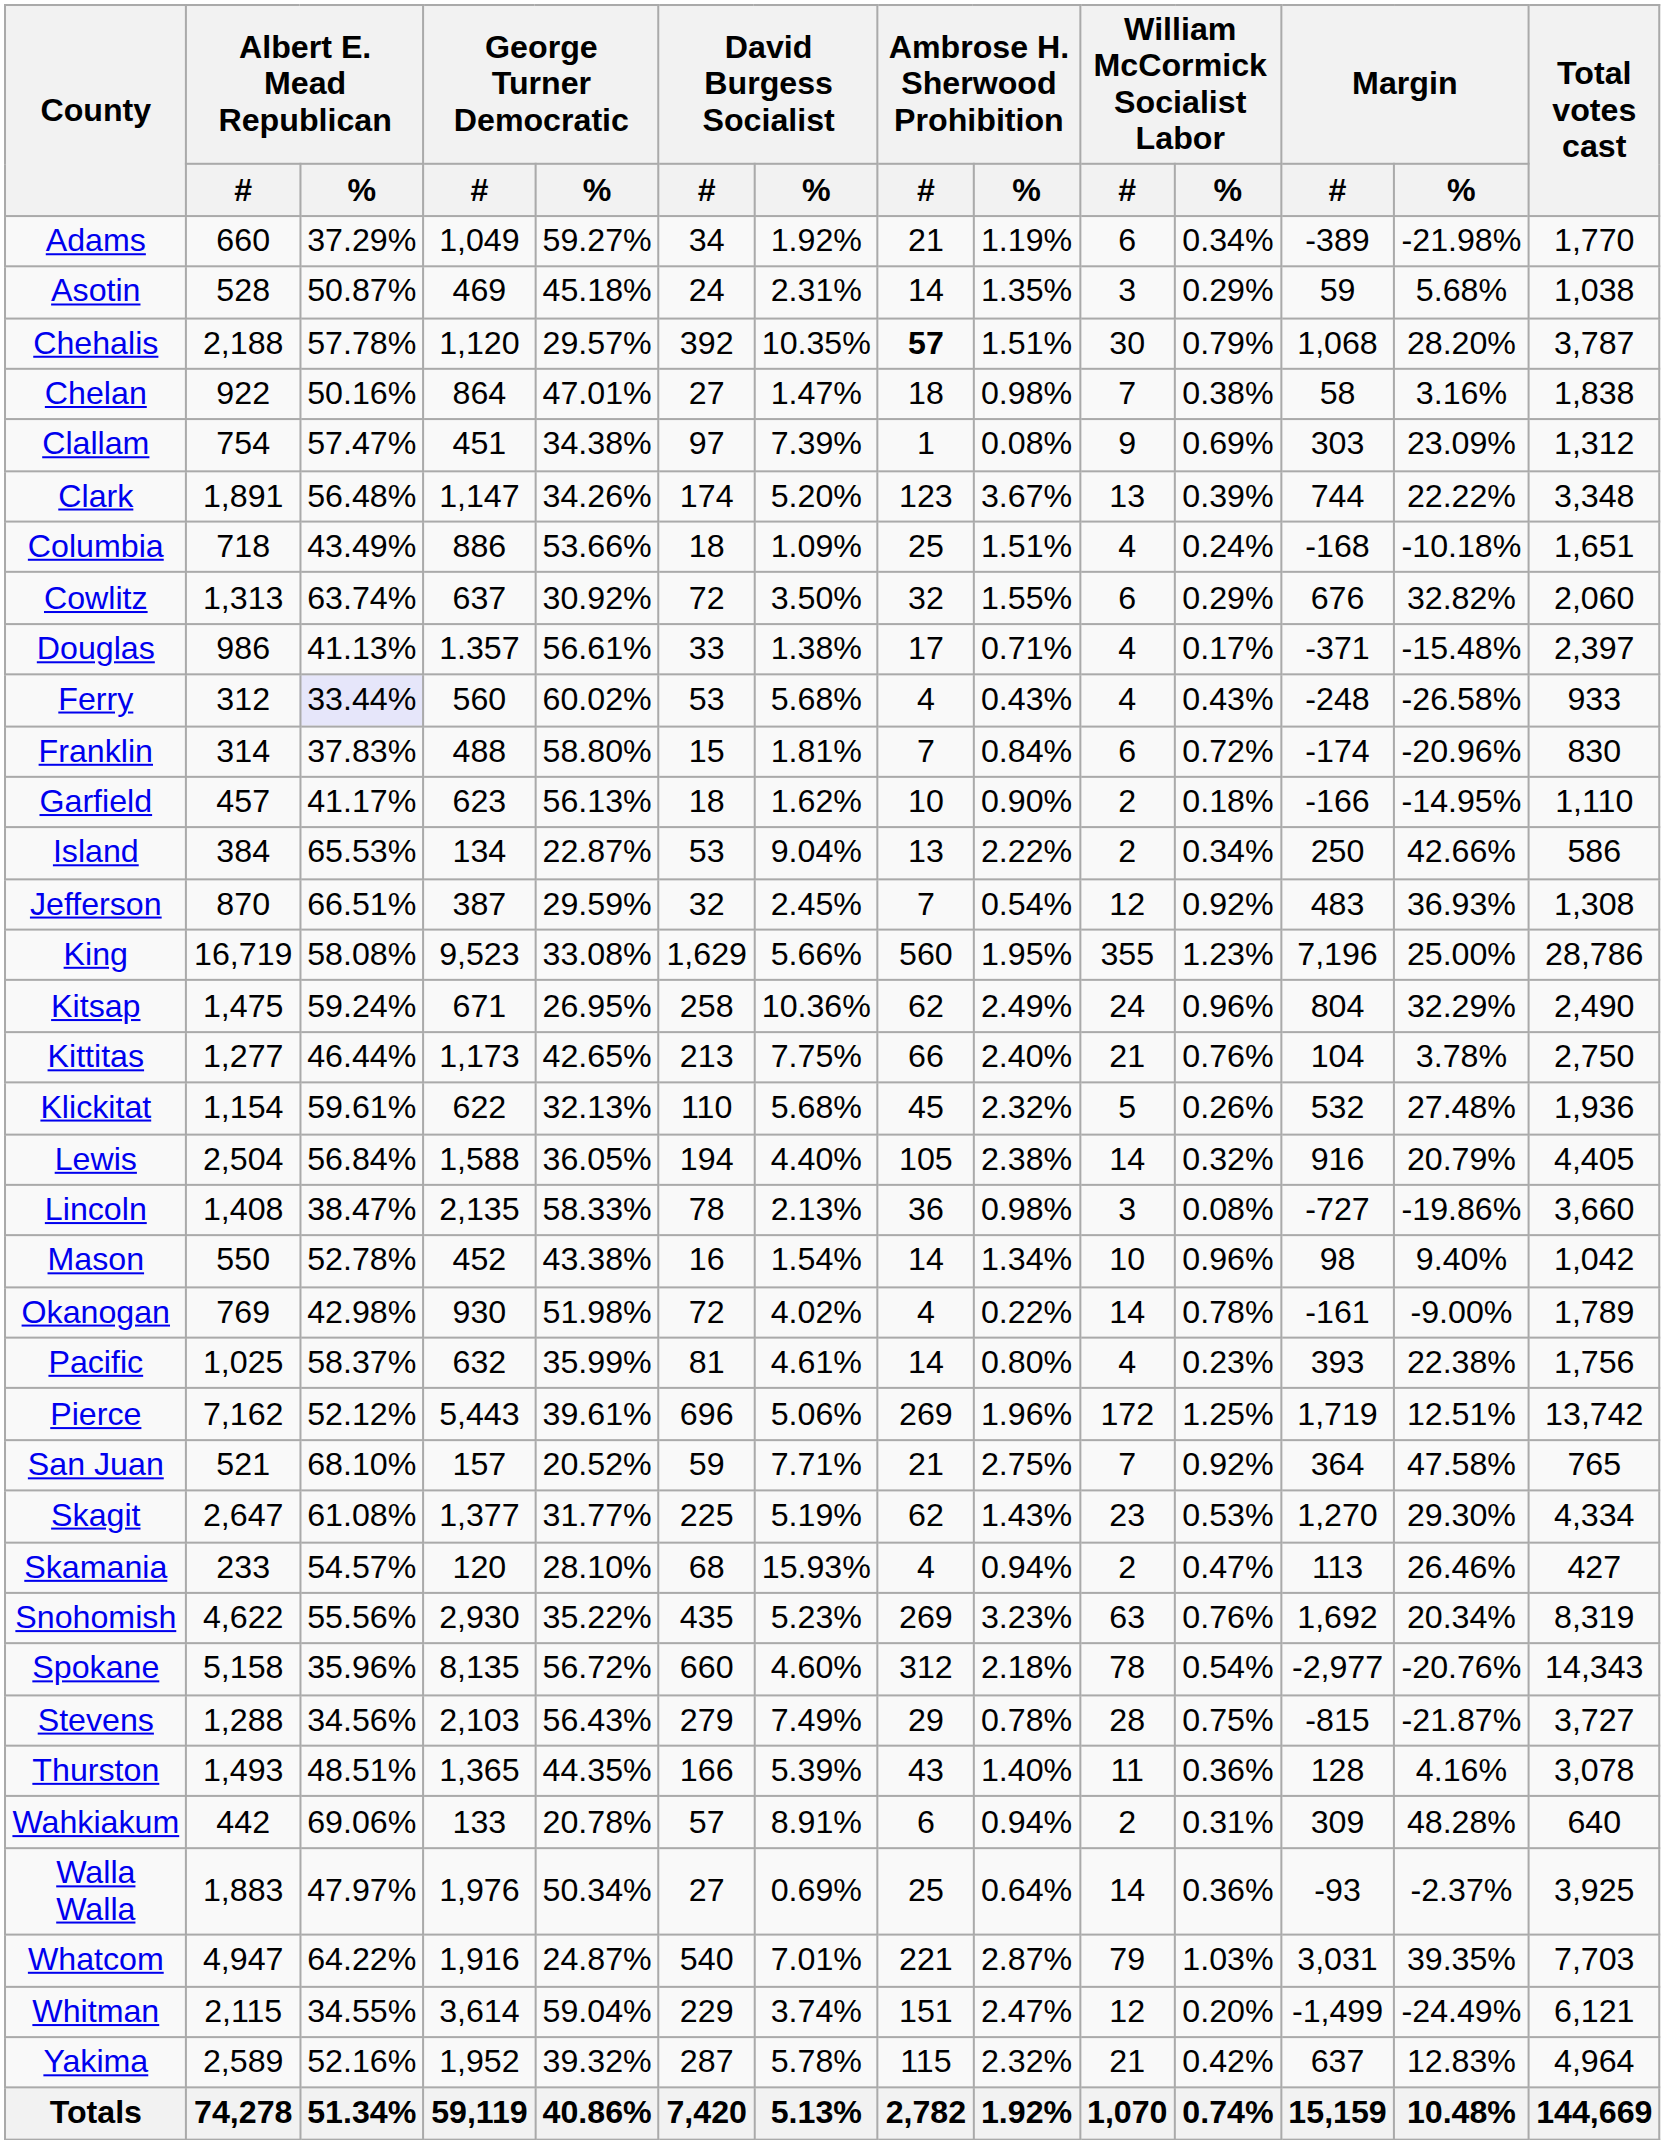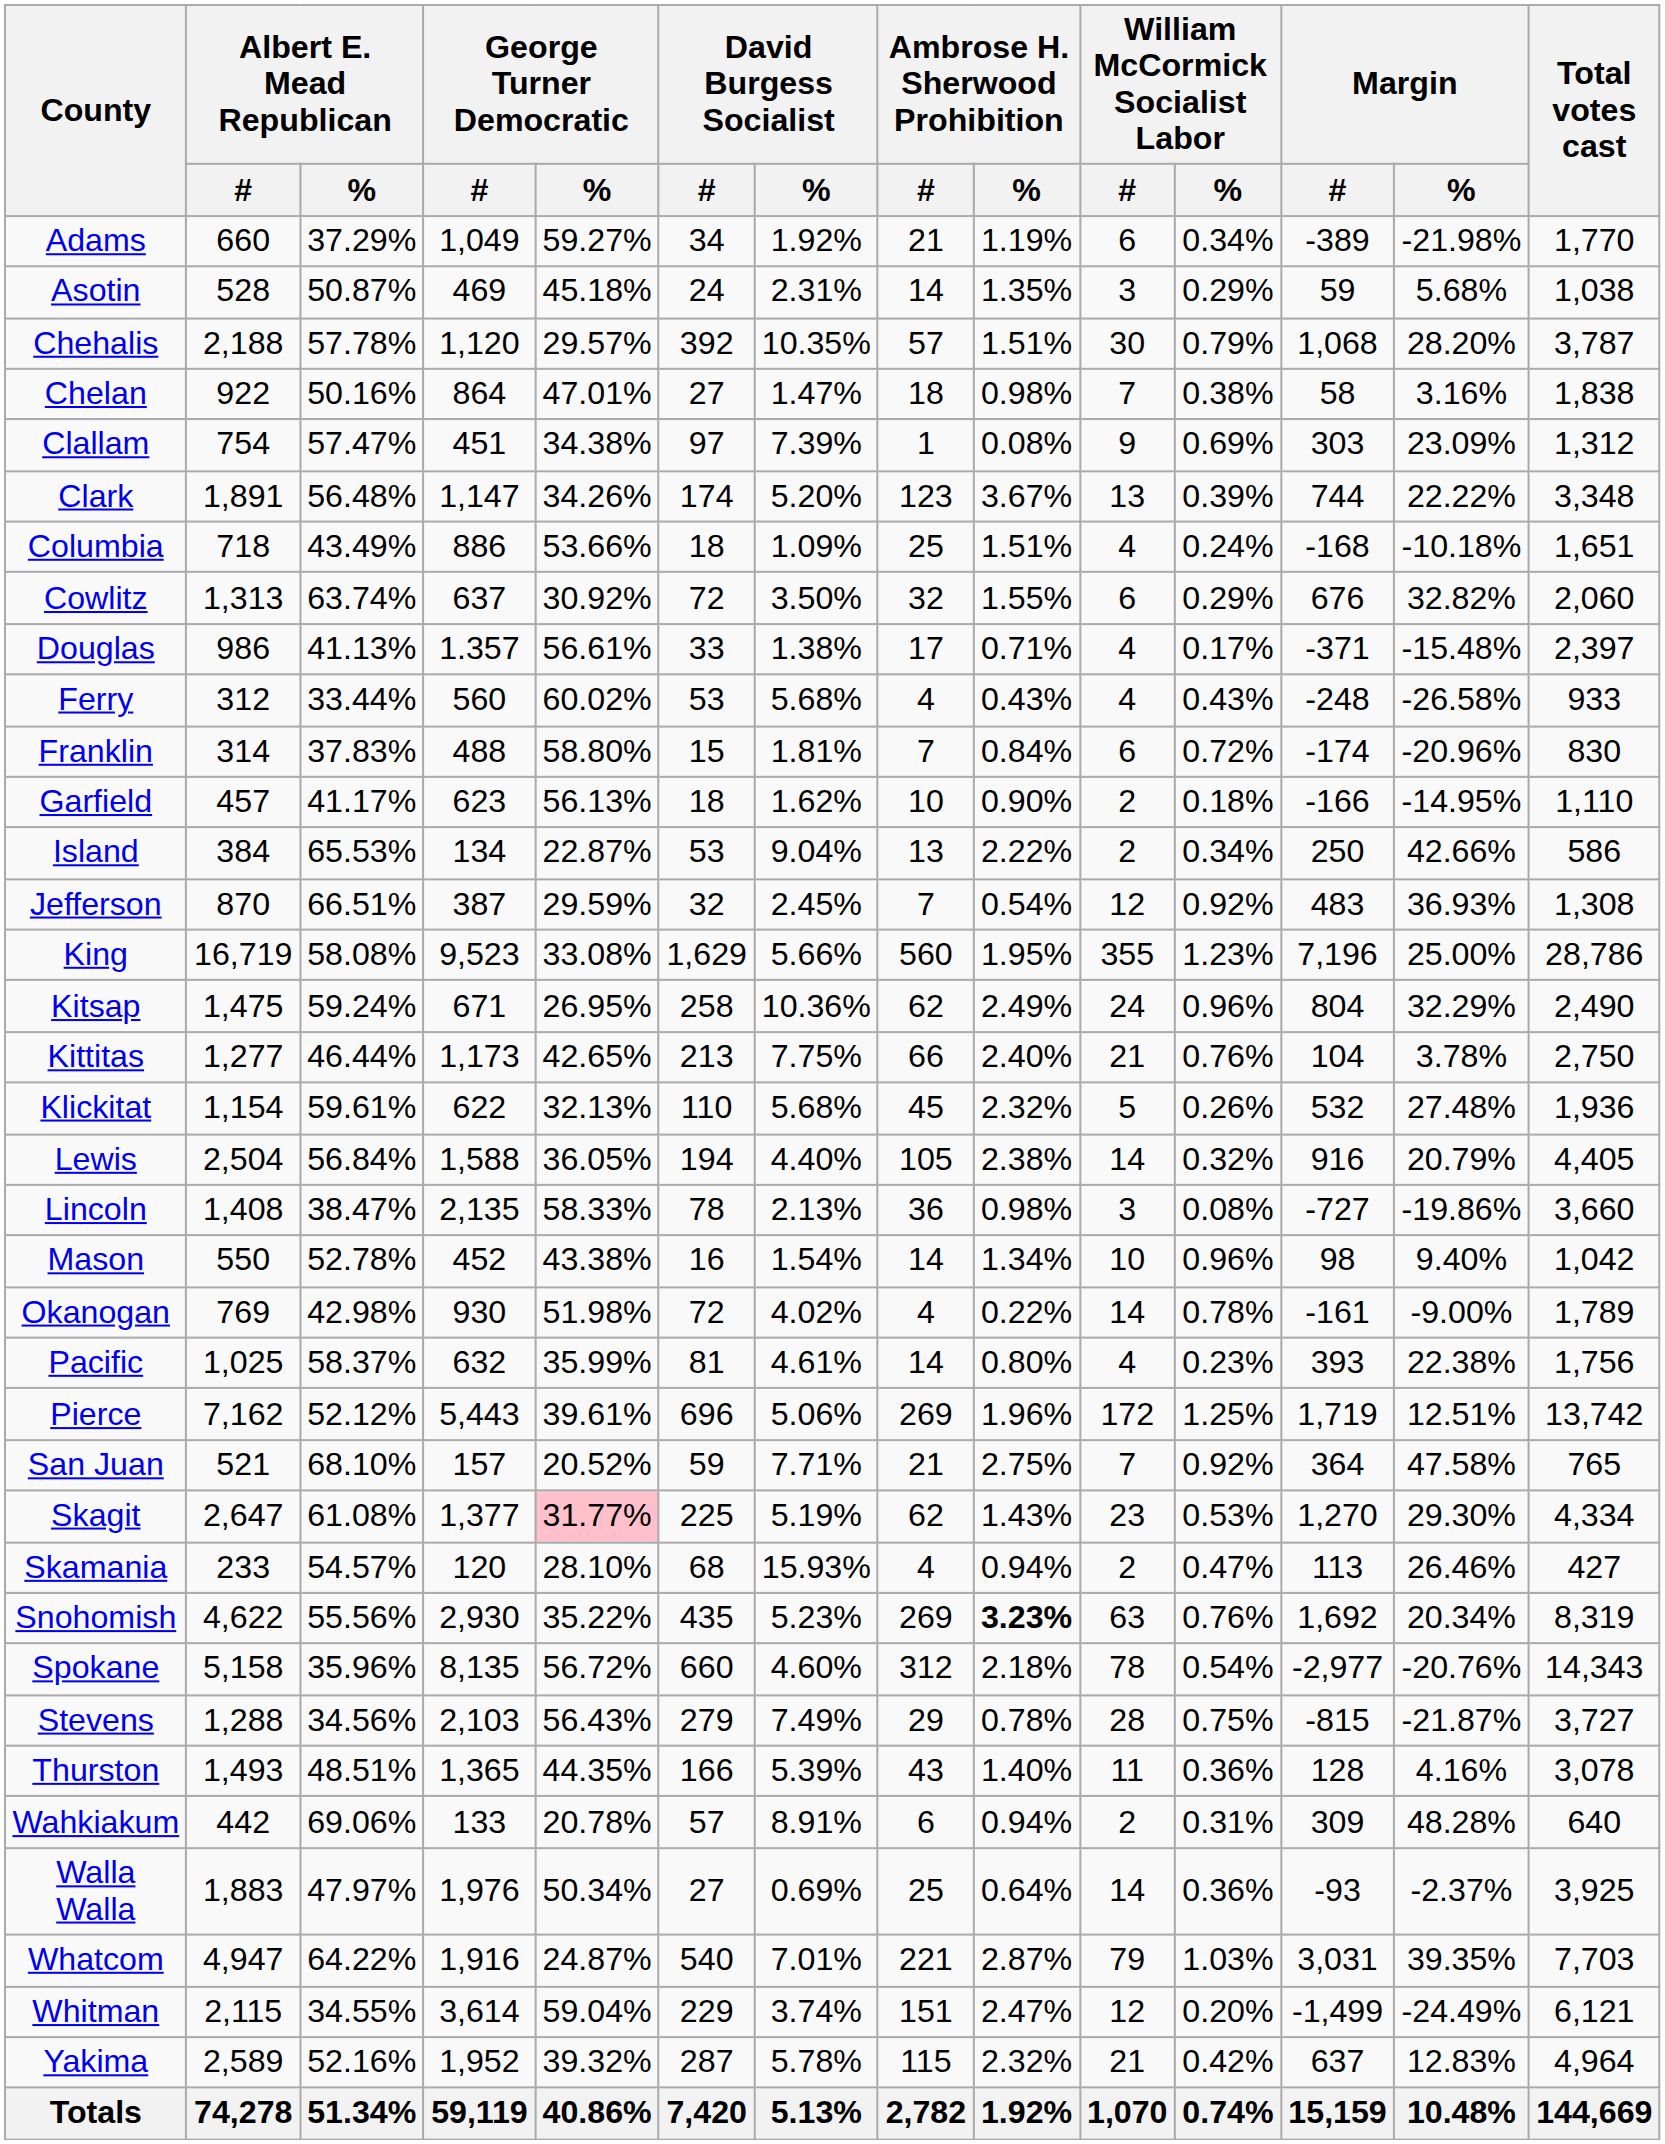(926, 342) bold -> (926, 342) normal
(362, 699) lavender background -> (362, 699) no background
(597, 1515) no background -> (597, 1515) pink background
(1027, 1617) normal -> (1027, 1617) bold
